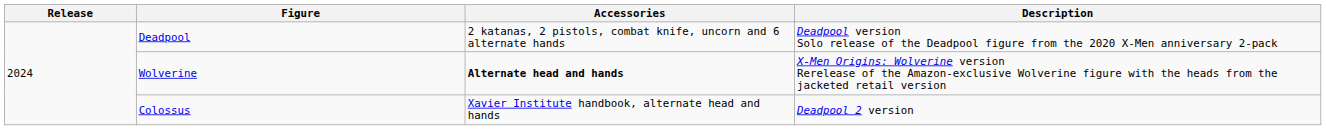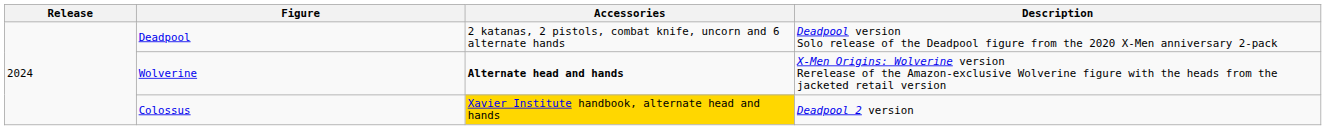(614, 110) no background -> (614, 110) gold background
